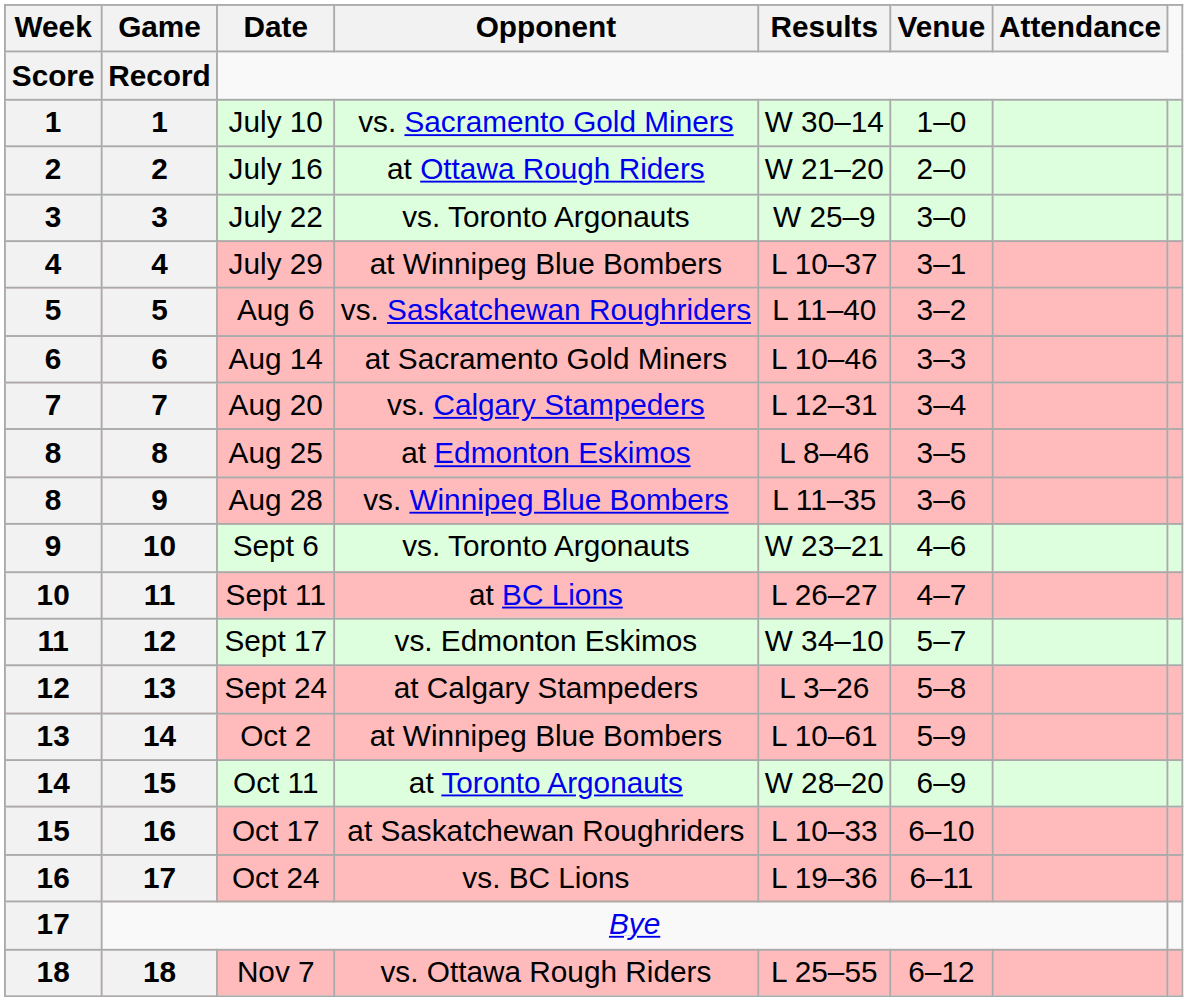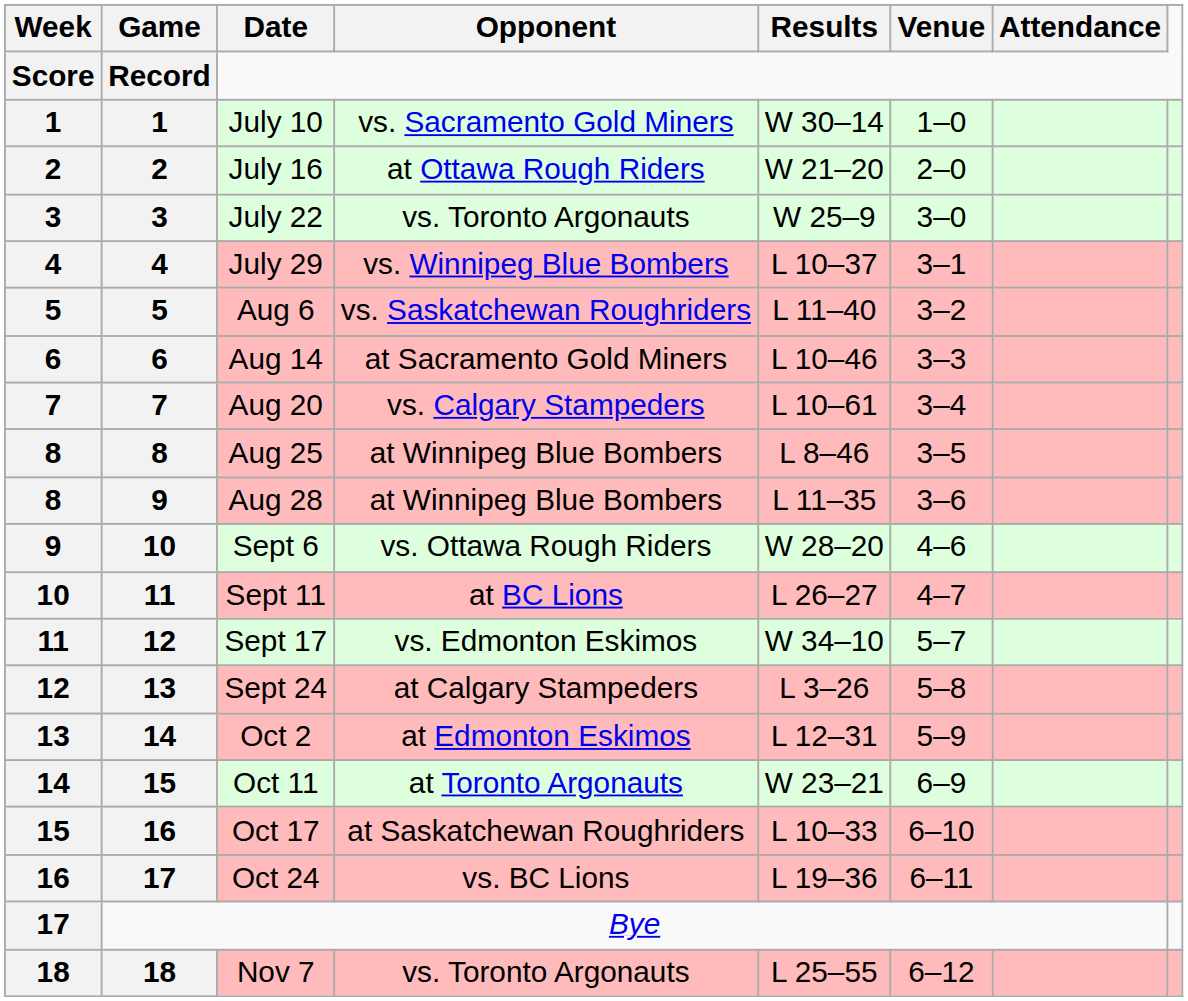(546, 264) at Winnipeg Blue Bombers -> (546, 264) vs. Winnipeg Blue Bombers
(824, 405) L 12–31 -> (824, 405) L 10–61
(546, 452) at Edmonton Eskimos -> (546, 452) at Winnipeg Blue Bombers
(546, 500) vs. Winnipeg Blue Bombers -> (546, 500) at Winnipeg Blue Bombers
(546, 547) vs. Toronto Argonauts -> (546, 547) vs. Ottawa Rough Riders
(824, 547) W 23–21 -> (824, 547) W 28–20
(546, 736) at Winnipeg Blue Bombers -> (546, 736) at Edmonton Eskimos
(824, 736) L 10–61 -> (824, 736) L 12–31
(824, 783) W 28–20 -> (824, 783) W 23–21
(546, 972) vs. Ottawa Rough Riders -> (546, 972) vs. Toronto Argonauts
